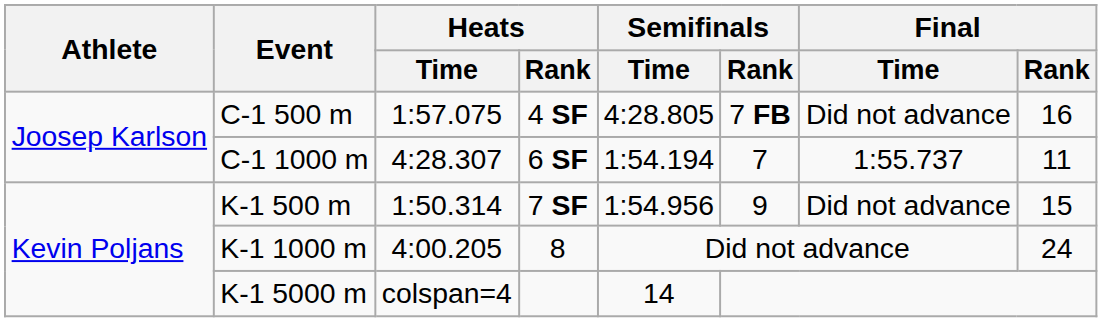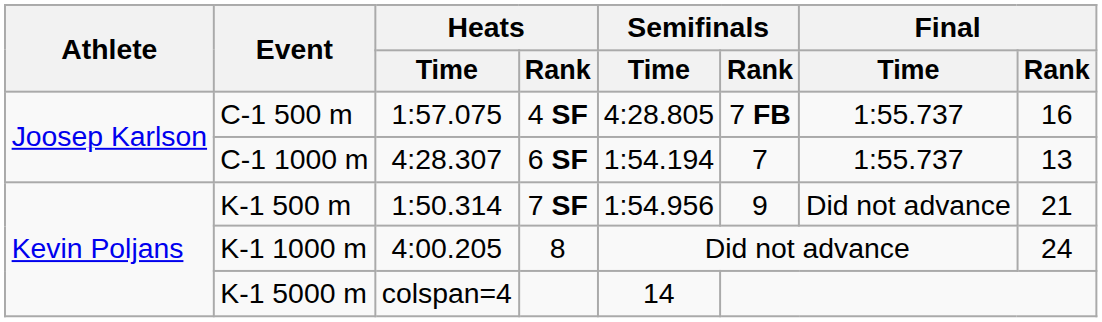(908, 115) Did not advance -> (908, 115) 1:55.737
(1057, 160) 11 -> (1057, 160) 13
(1057, 205) 15 -> (1057, 205) 21
